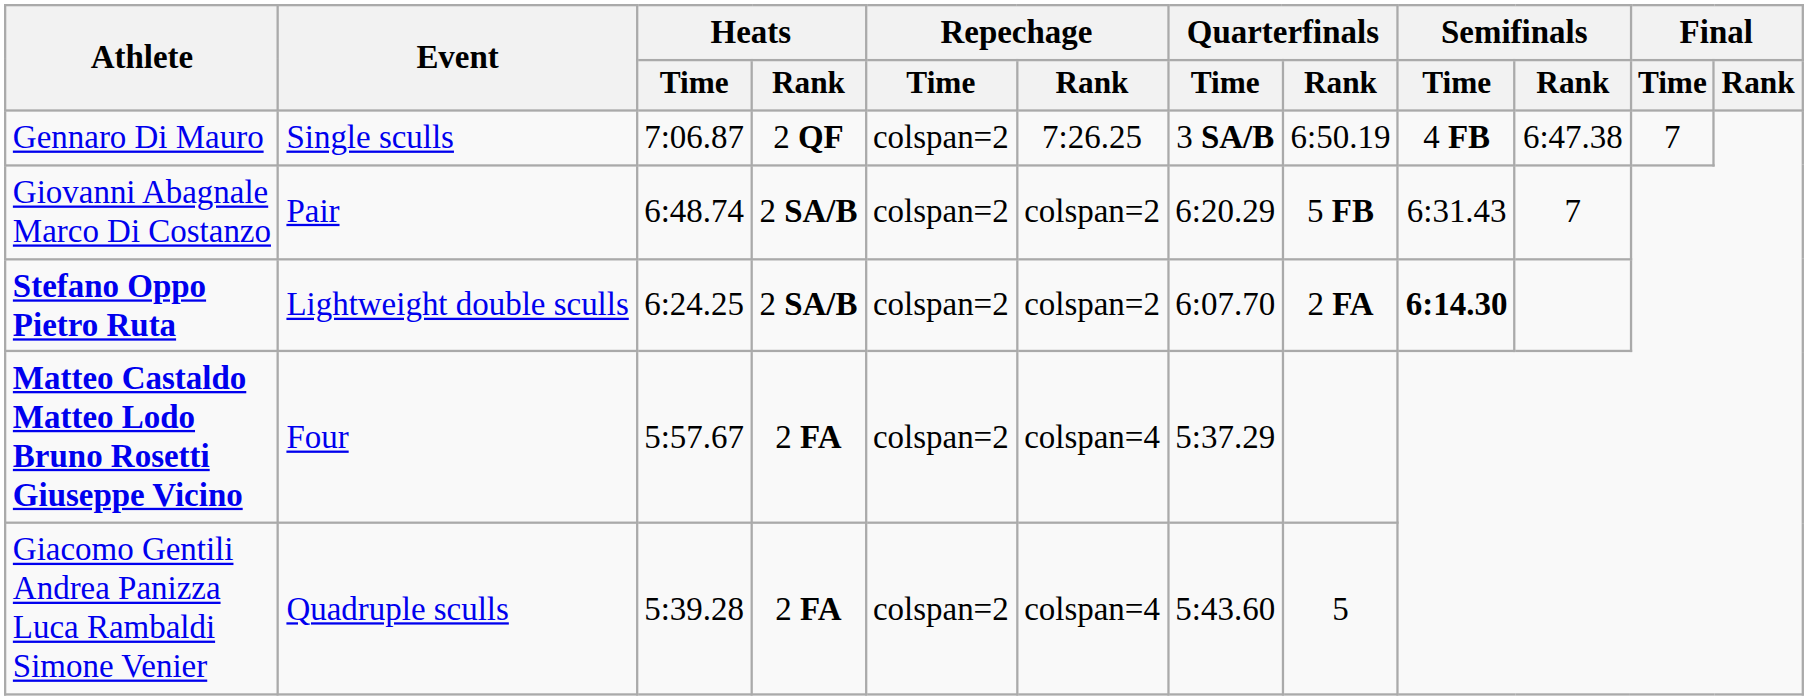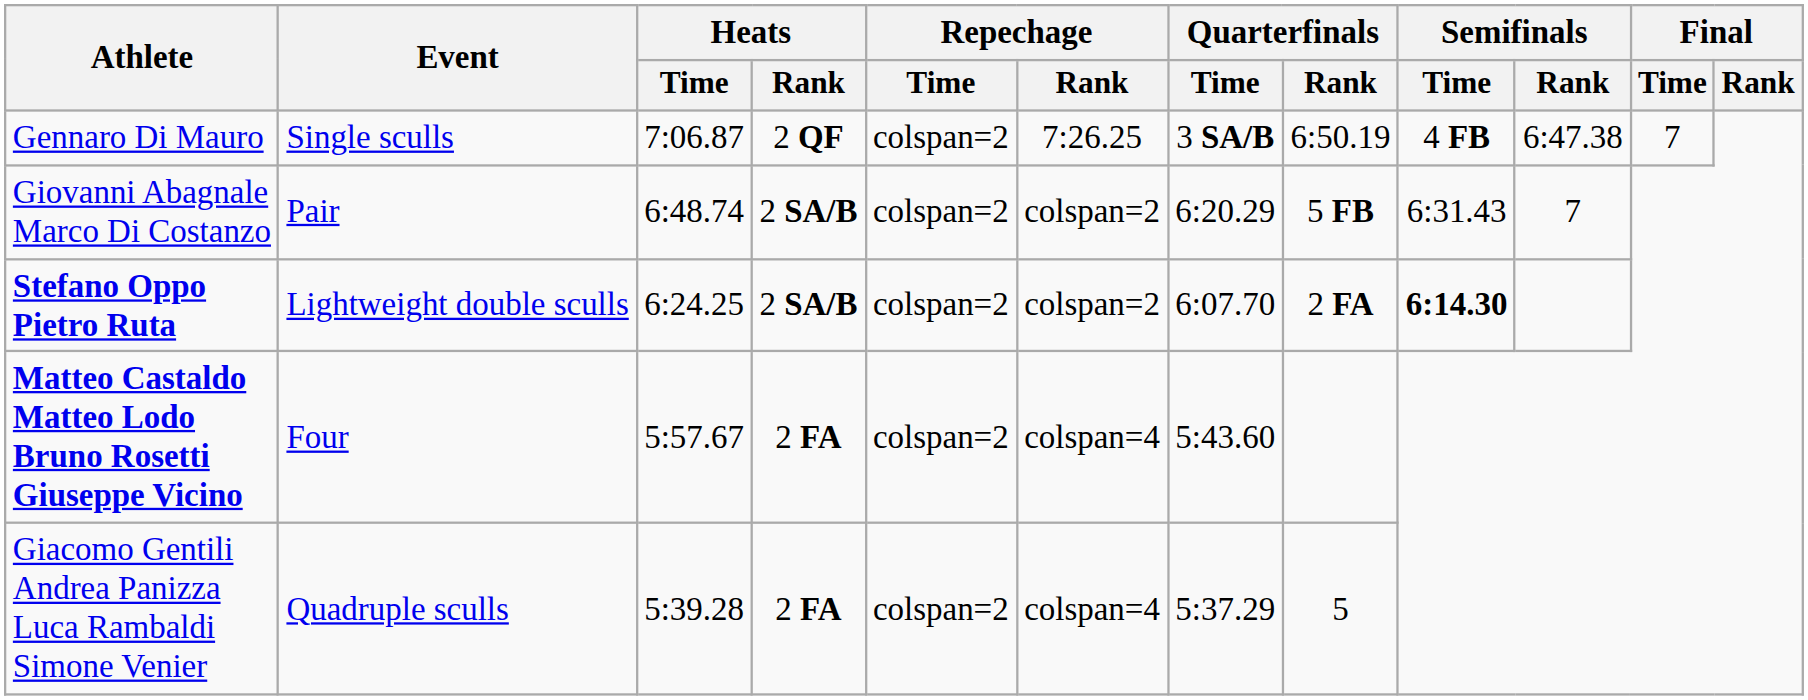(1225, 437) 5:37.29 -> (1225, 437) 5:43.60
(1225, 608) 5:43.60 -> (1225, 608) 5:37.29
